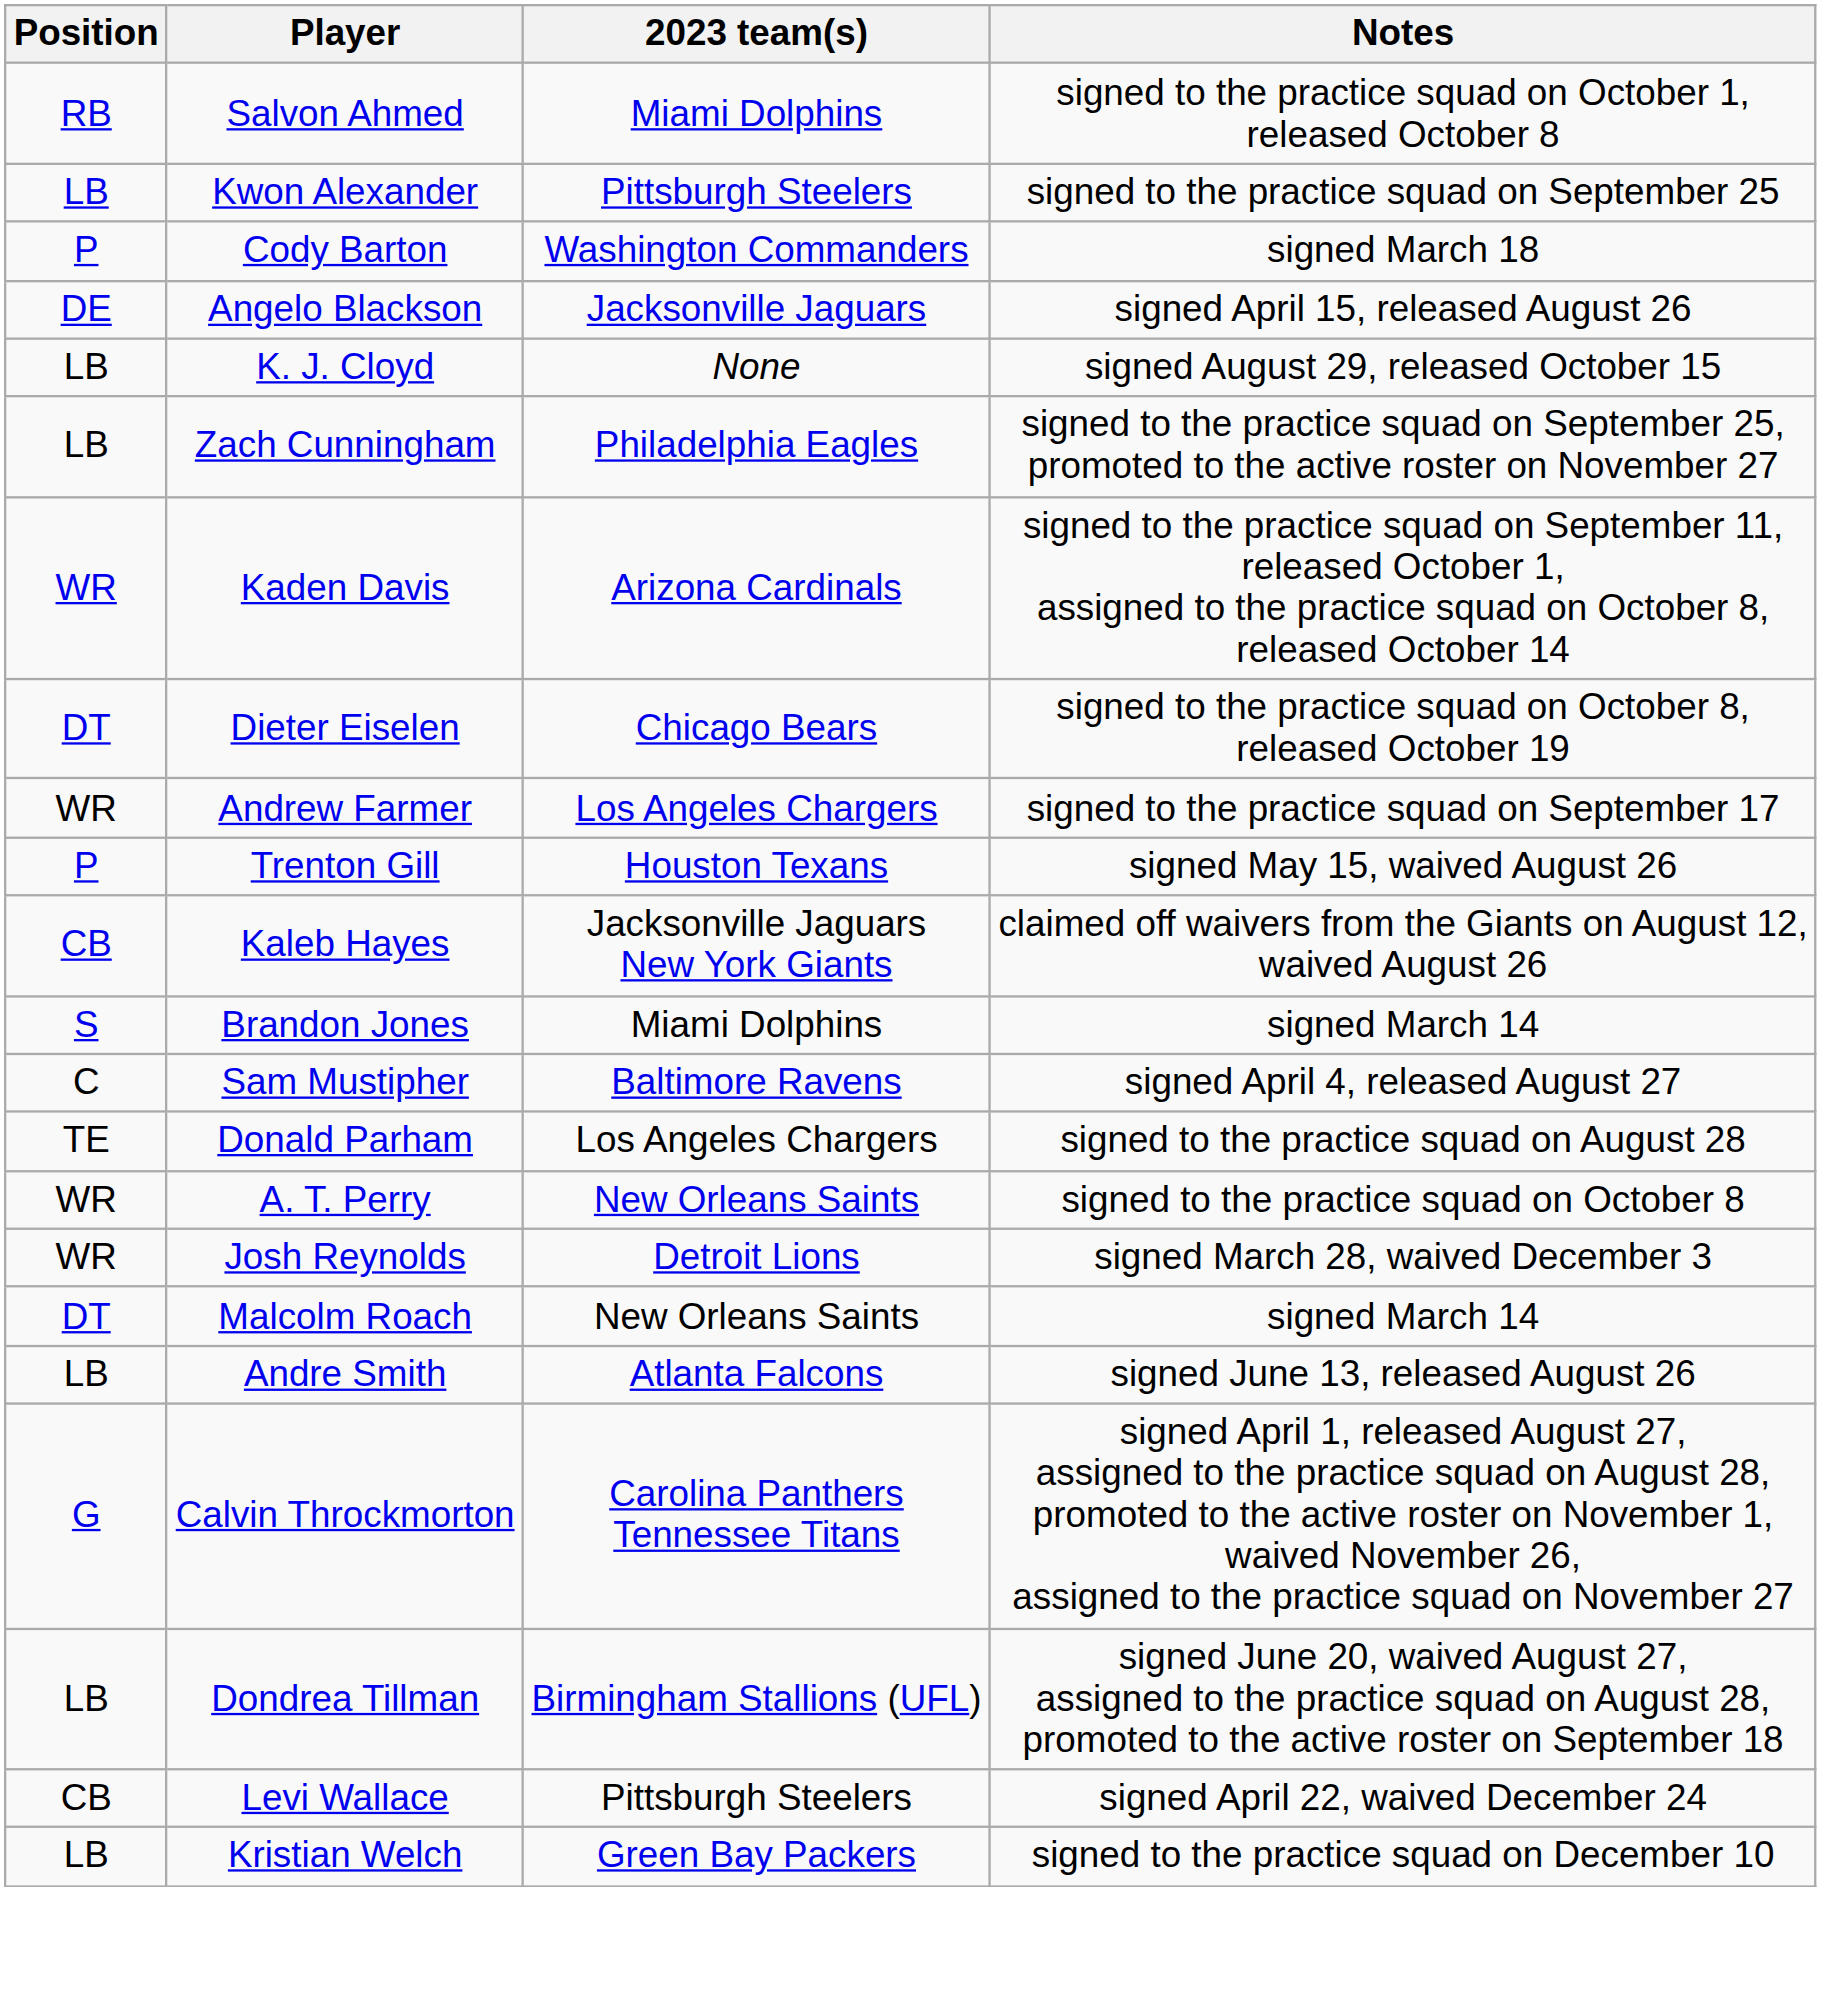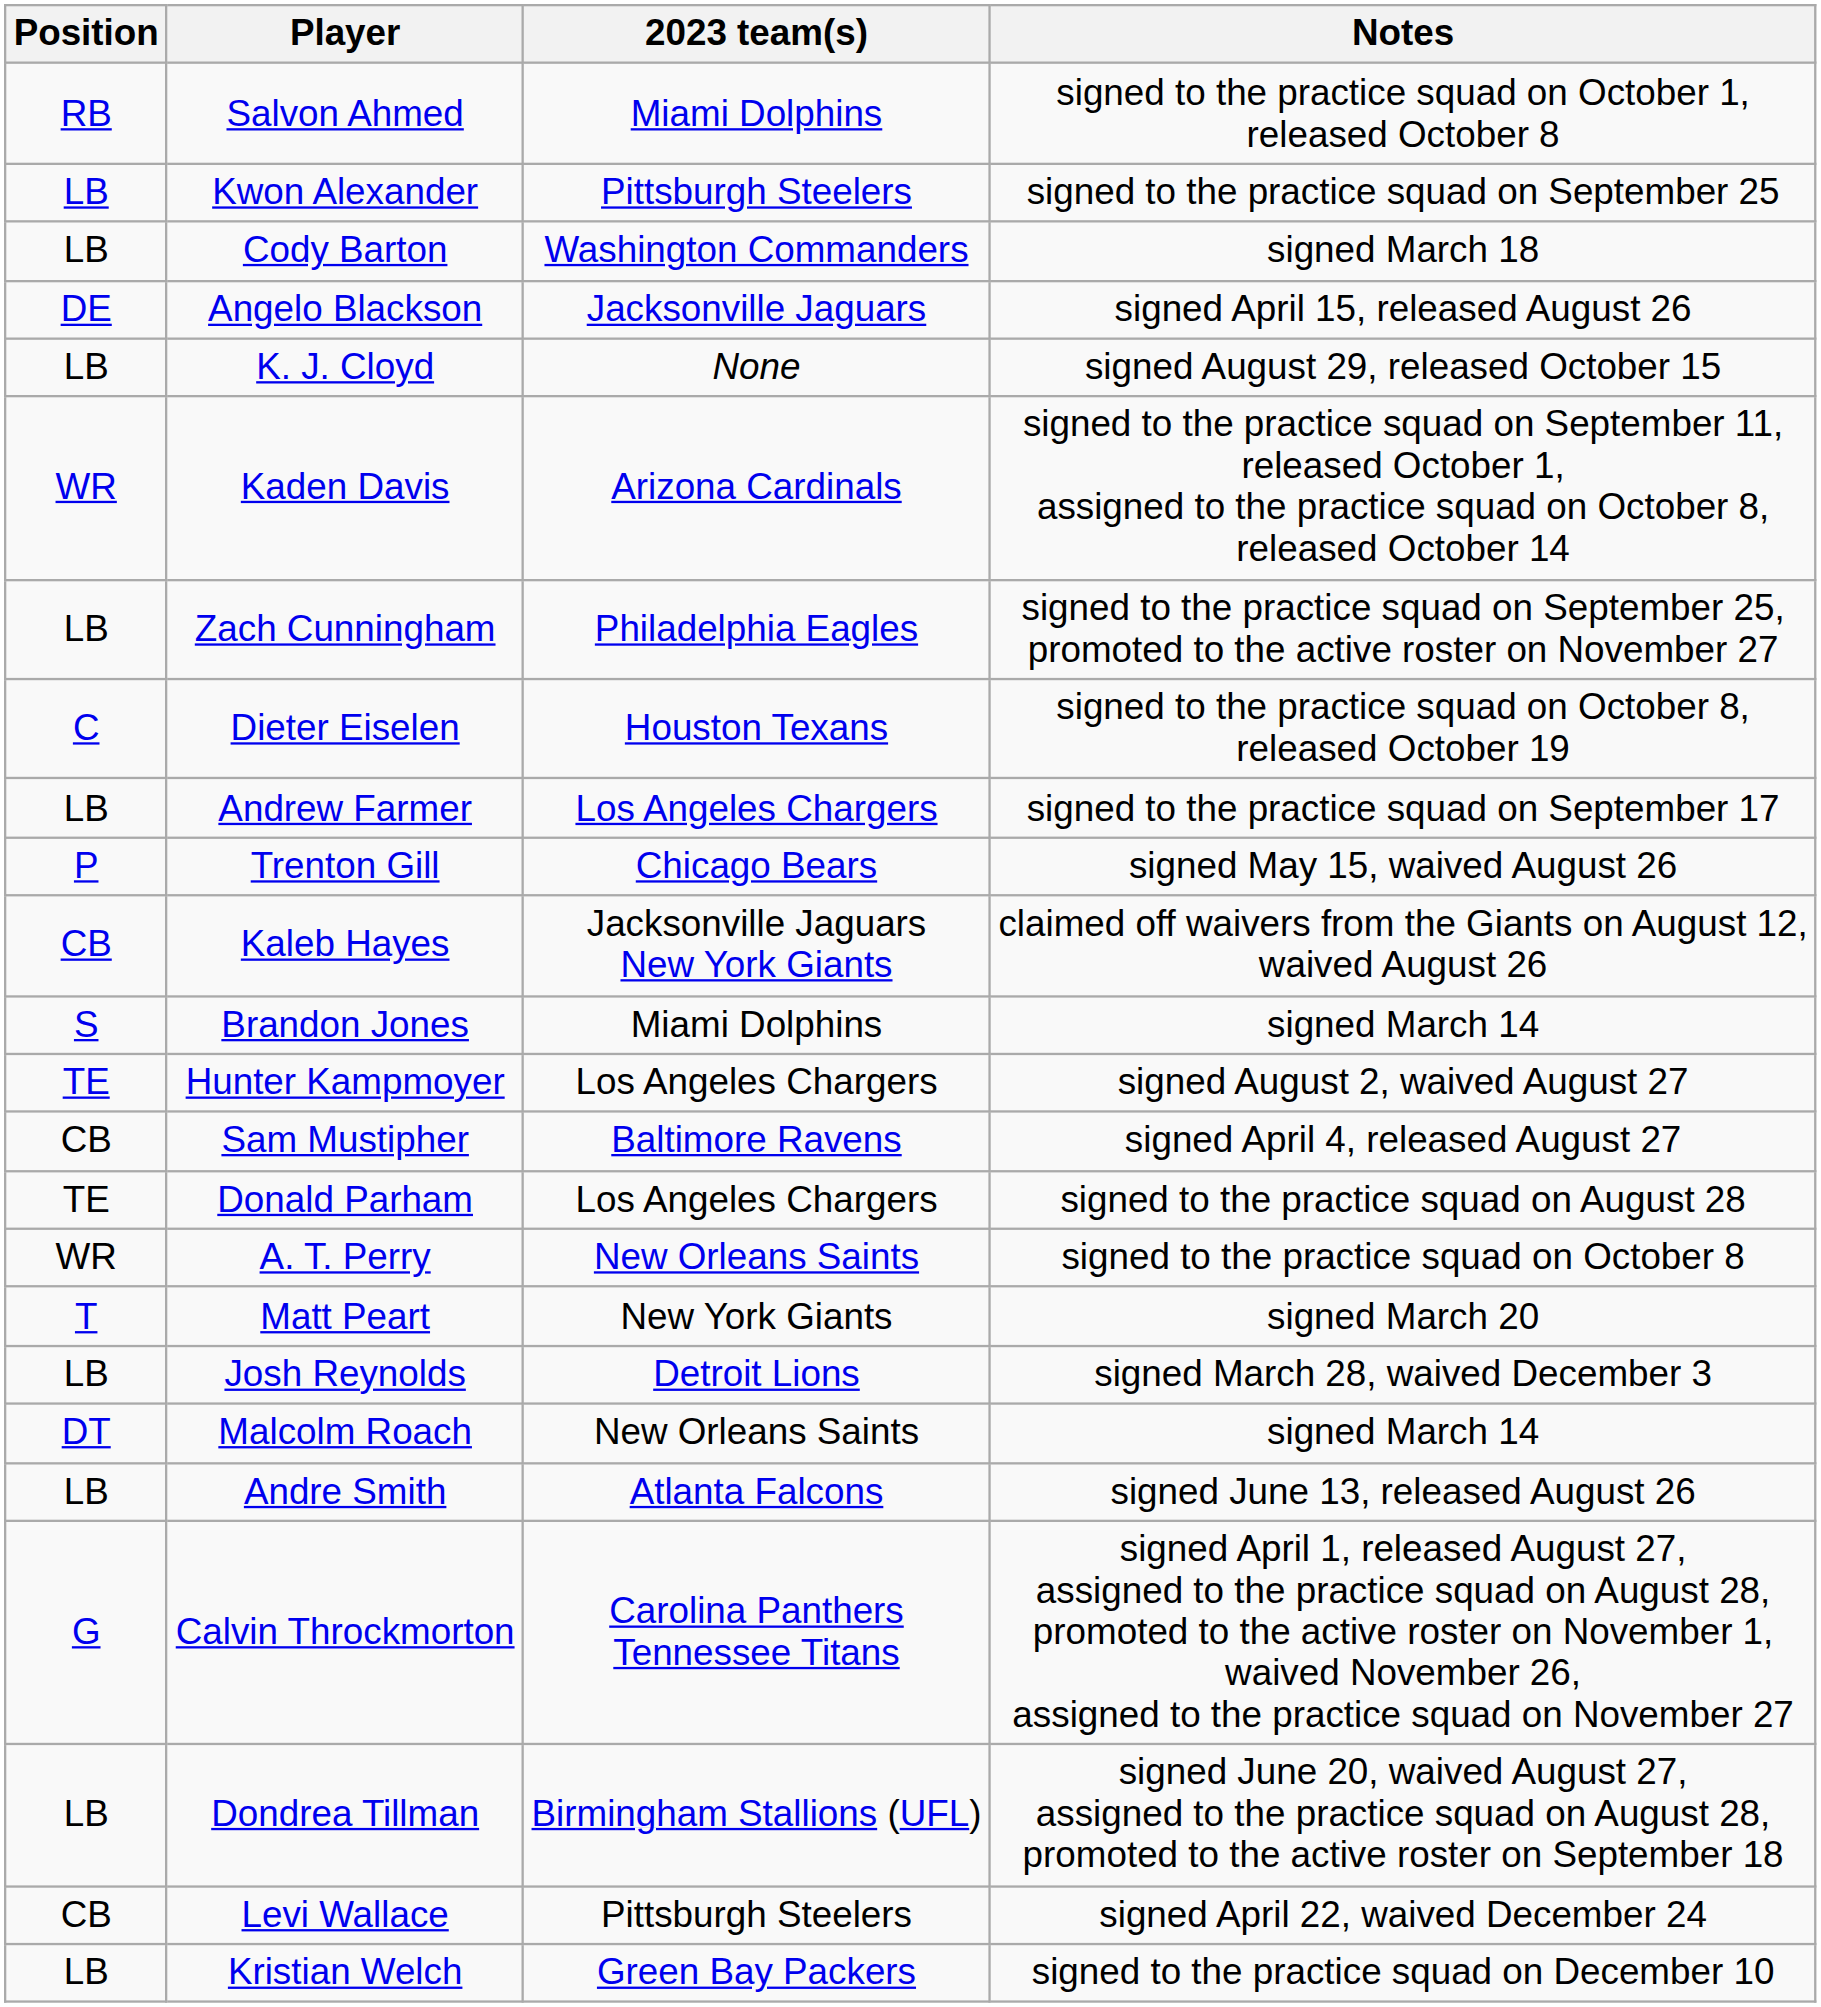(86, 250) P -> (86, 250) LB
rows swapped: (345, 445) <-> (345, 587)
(86, 728) DT -> (86, 728) C
(756, 728) Chicago Bears -> (756, 728) Houston Texans
(86, 807) WR -> (86, 807) LB
(756, 865) Houston Texans -> (756, 865) Chicago Bears
+ row: (345, 1082)
(86, 1082) C -> (86, 1140) CB
+ row: (345, 1315)
(86, 1257) WR -> (86, 1374) LB
